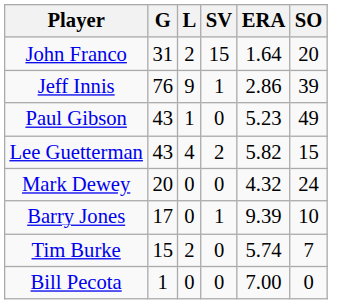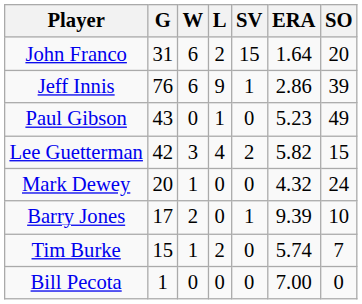+ column: (193, 20)
(163, 151) 43 -> (163, 151) 42
